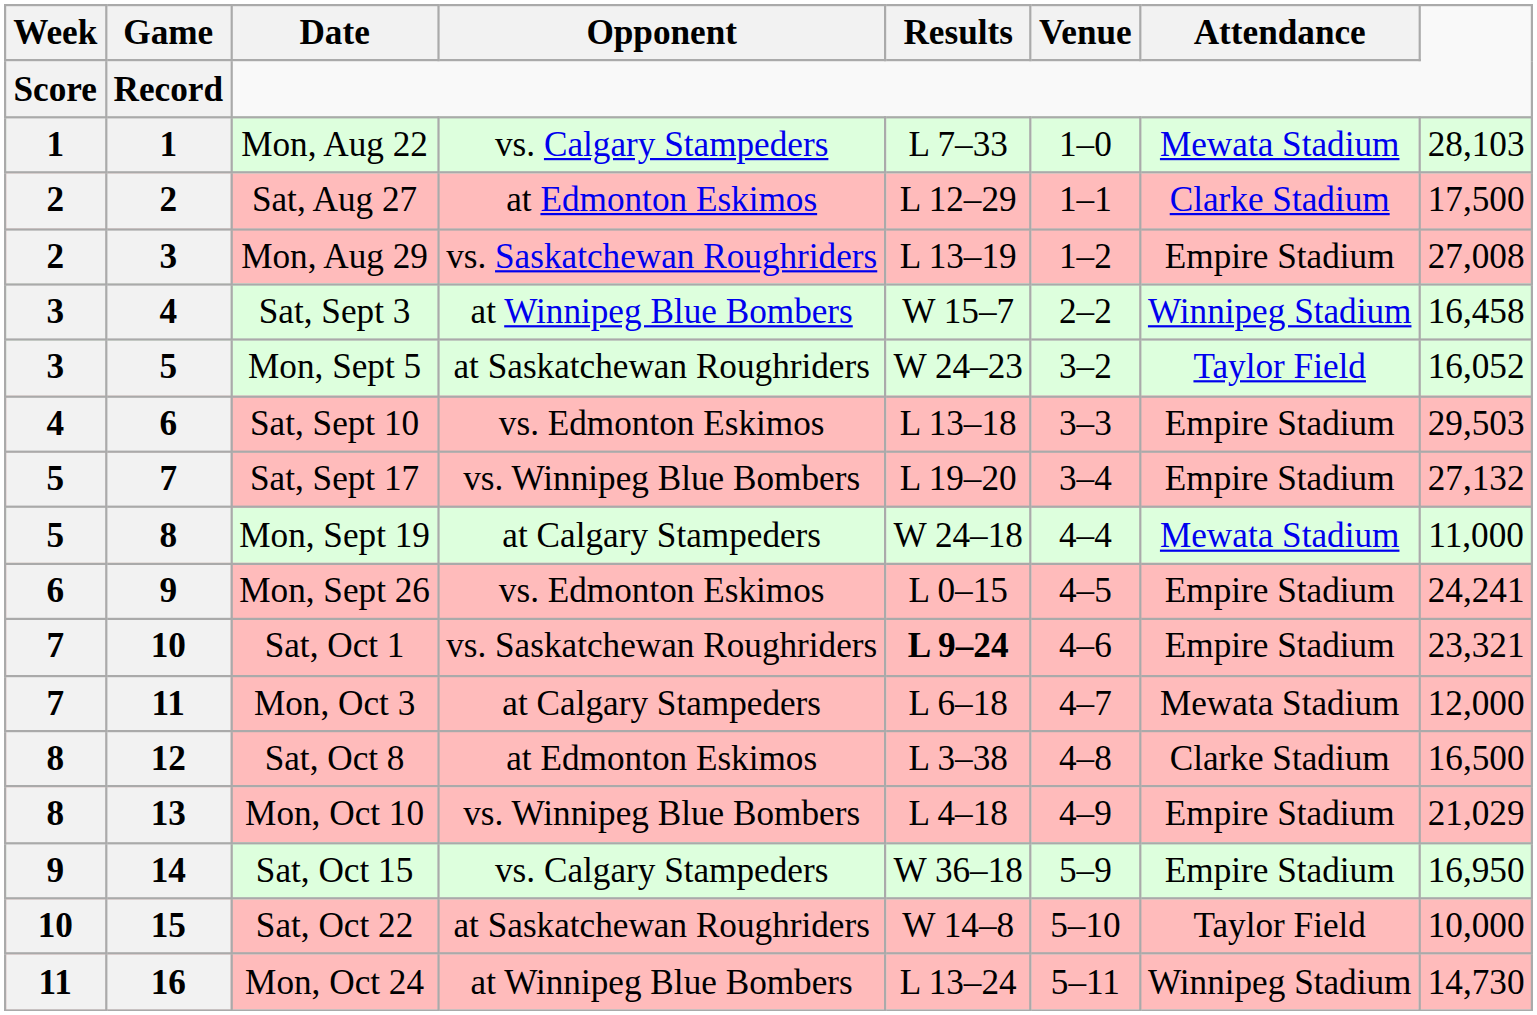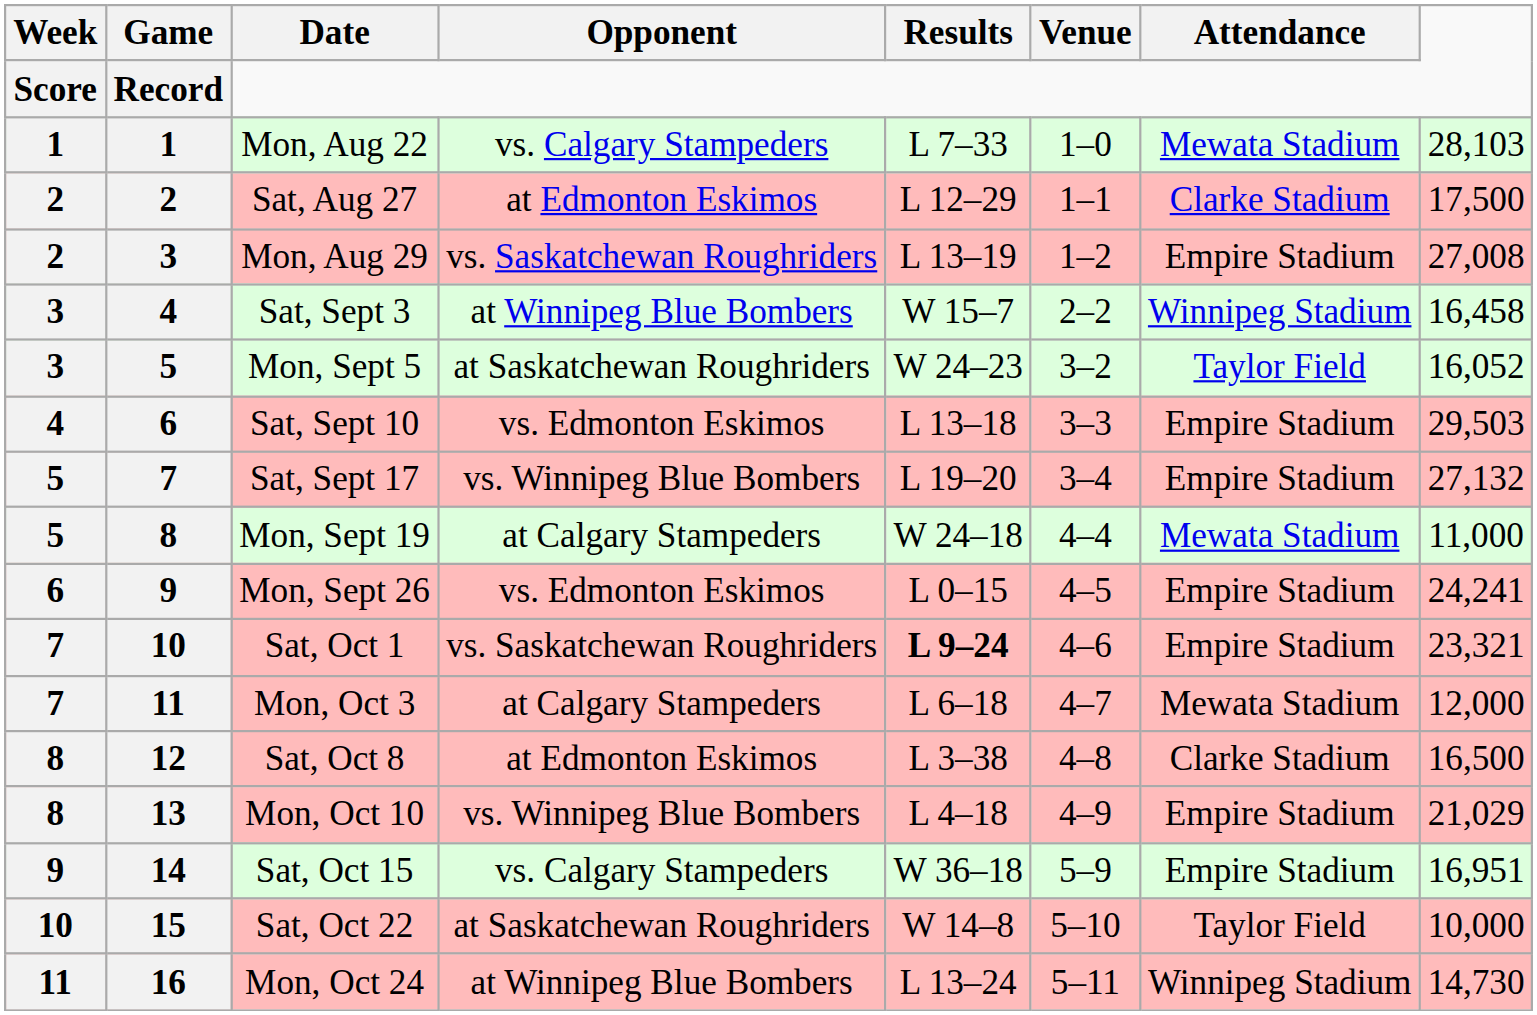(1476, 869) 16,950 -> (1476, 869) 16,951
